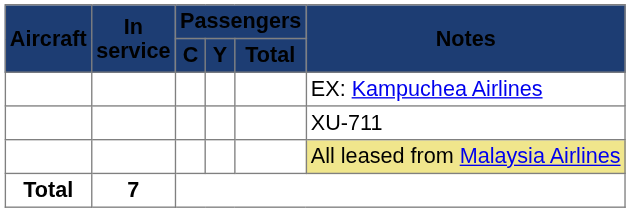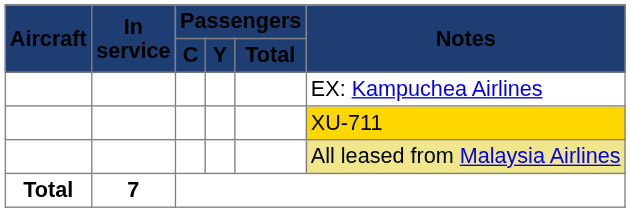(347, 122) no background -> (347, 122) gold background
